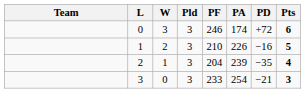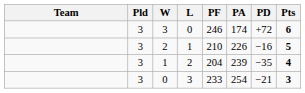columns swapped: (190, 12) <-> (140, 12)
